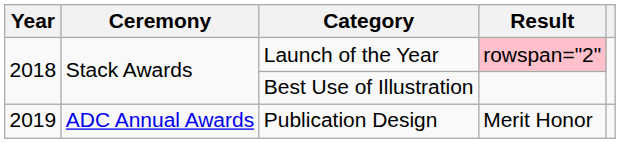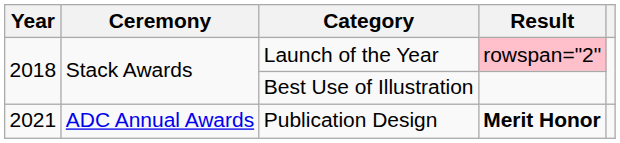(33, 120) 2019 -> (33, 120) 2021
(538, 120) normal -> (542, 120) bold
